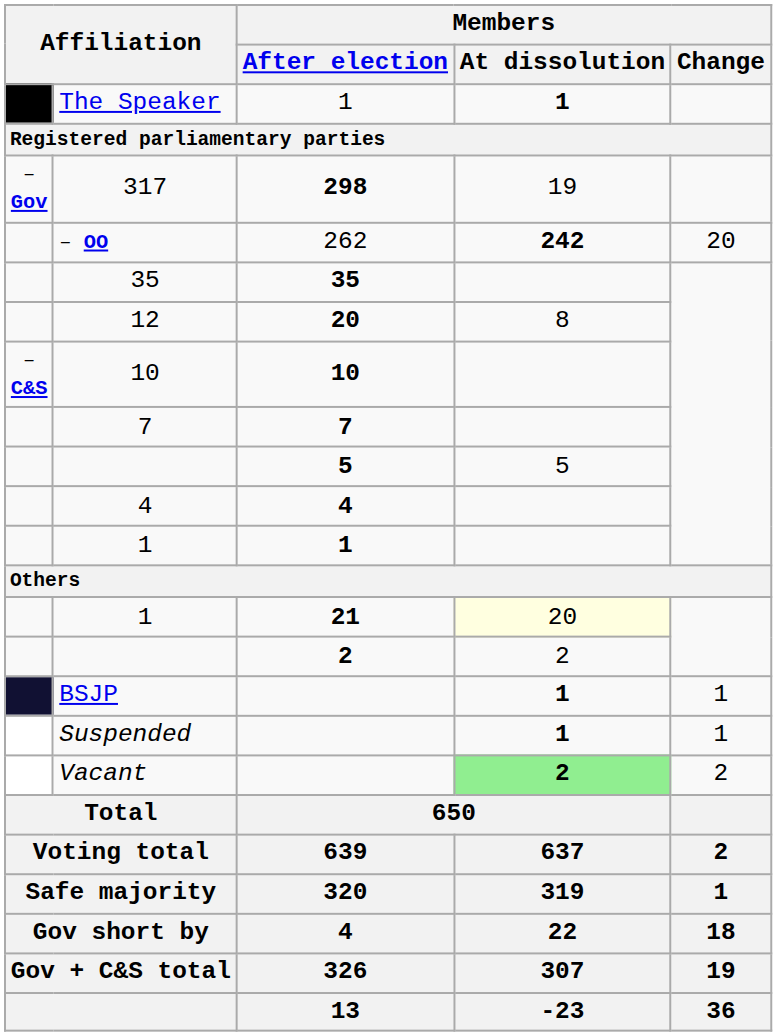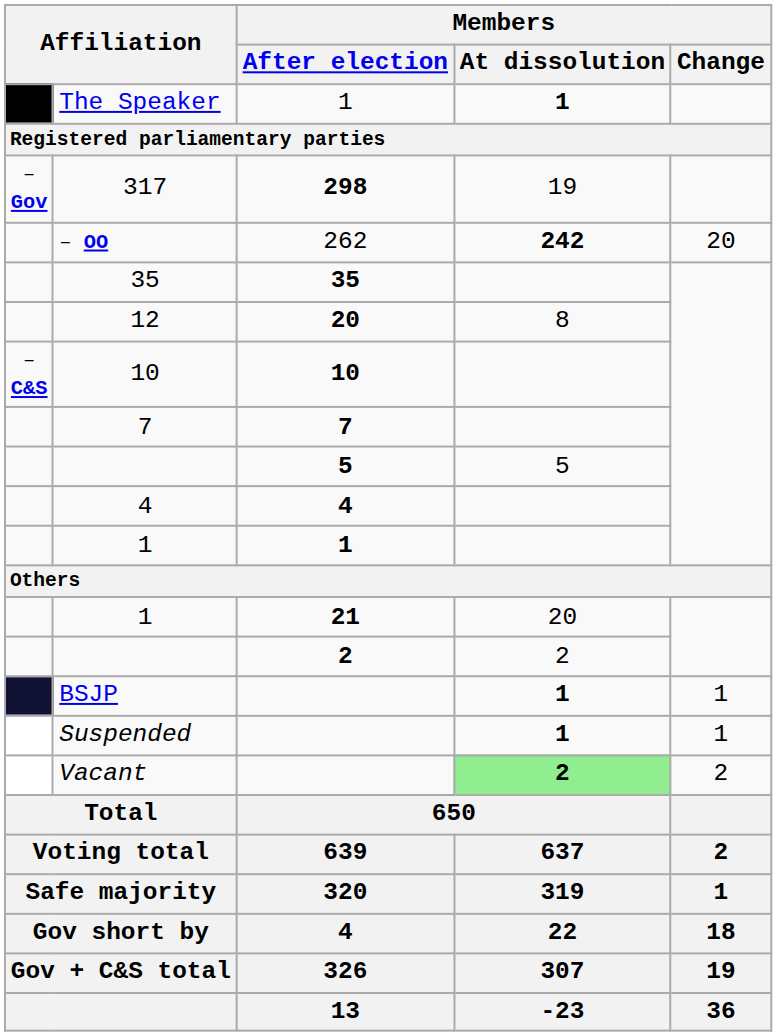(562, 617) lightyellow background -> (562, 617) no background
